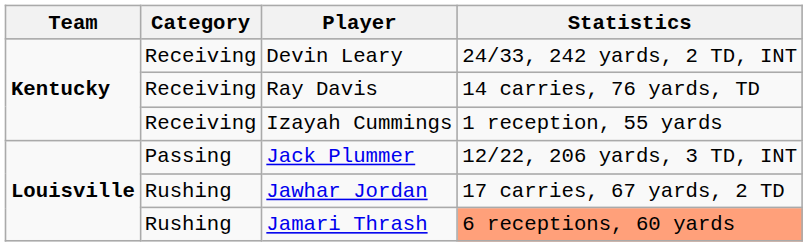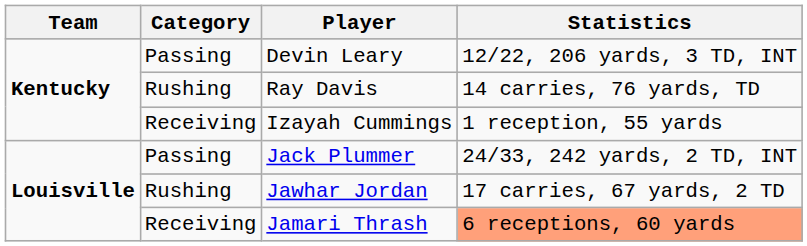(201, 56) Receiving -> (188, 56) Passing
(630, 56) 24/33, 242 yards, 2 TD, INT -> (630, 56) 12/22, 206 yards, 3 TD, INT
(201, 90) Receiving -> (188, 90) Rushing
(630, 157) 12/22, 206 yards, 3 TD, INT -> (630, 157) 24/33, 242 yards, 2 TD, INT
(188, 224) Rushing -> (201, 224) Receiving
